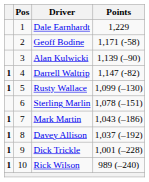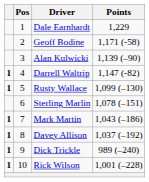(119, 149) 1,001 (–228) -> (119, 149) 989 (–240)
(119, 165) 989 (–240) -> (119, 165) 1,001 (–228)
